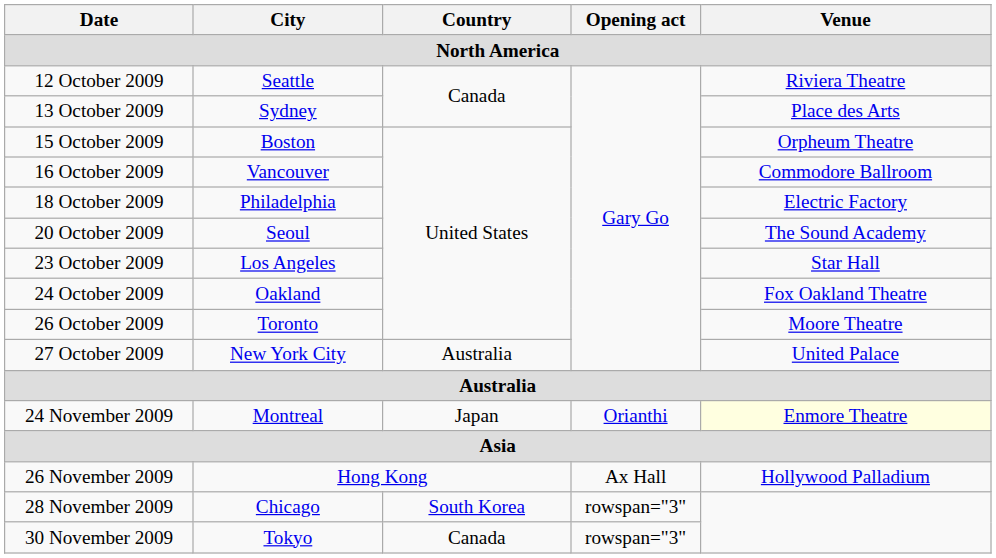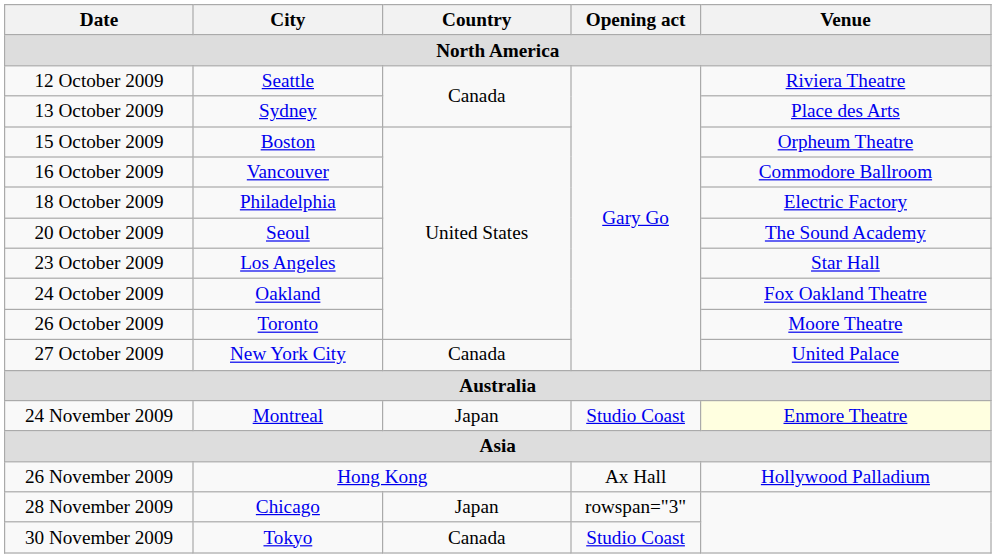(477, 354) Australia -> (477, 354) Canada
(636, 415) Orianthi -> (636, 415) Studio Coast
(477, 506) South Korea -> (477, 506) Japan
(636, 537) rowspan="3" -> (636, 537) Studio Coast
